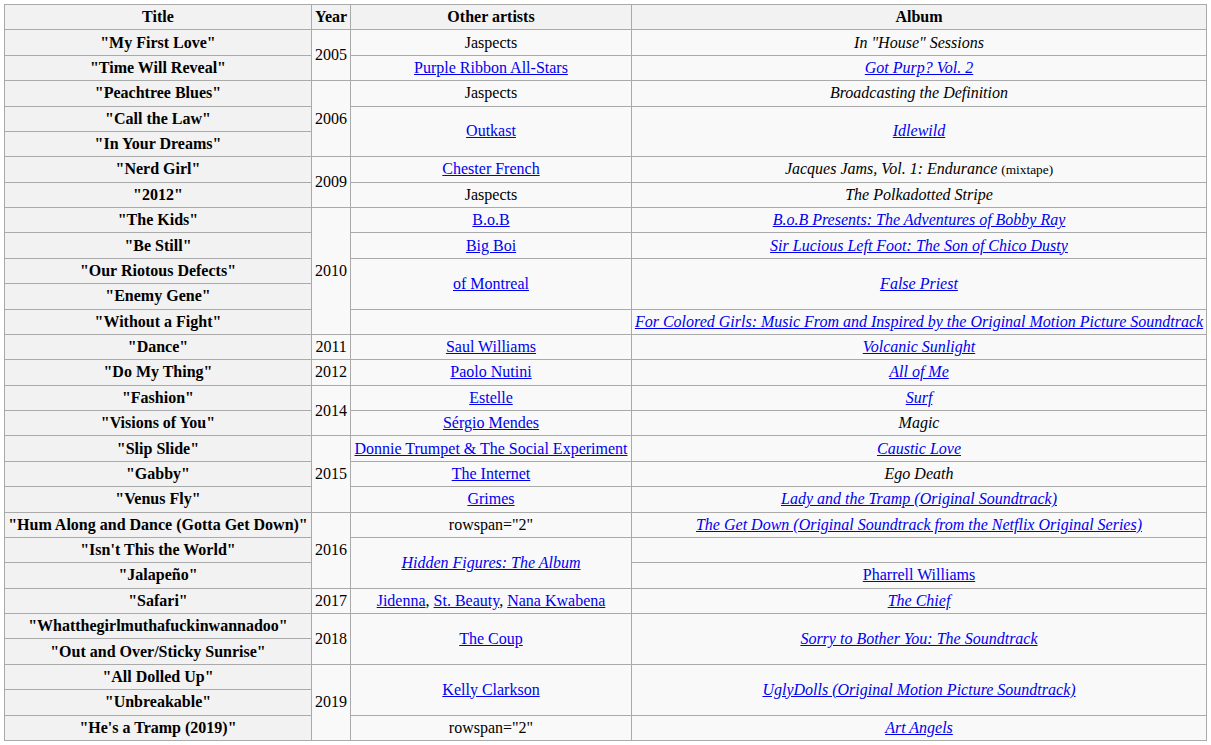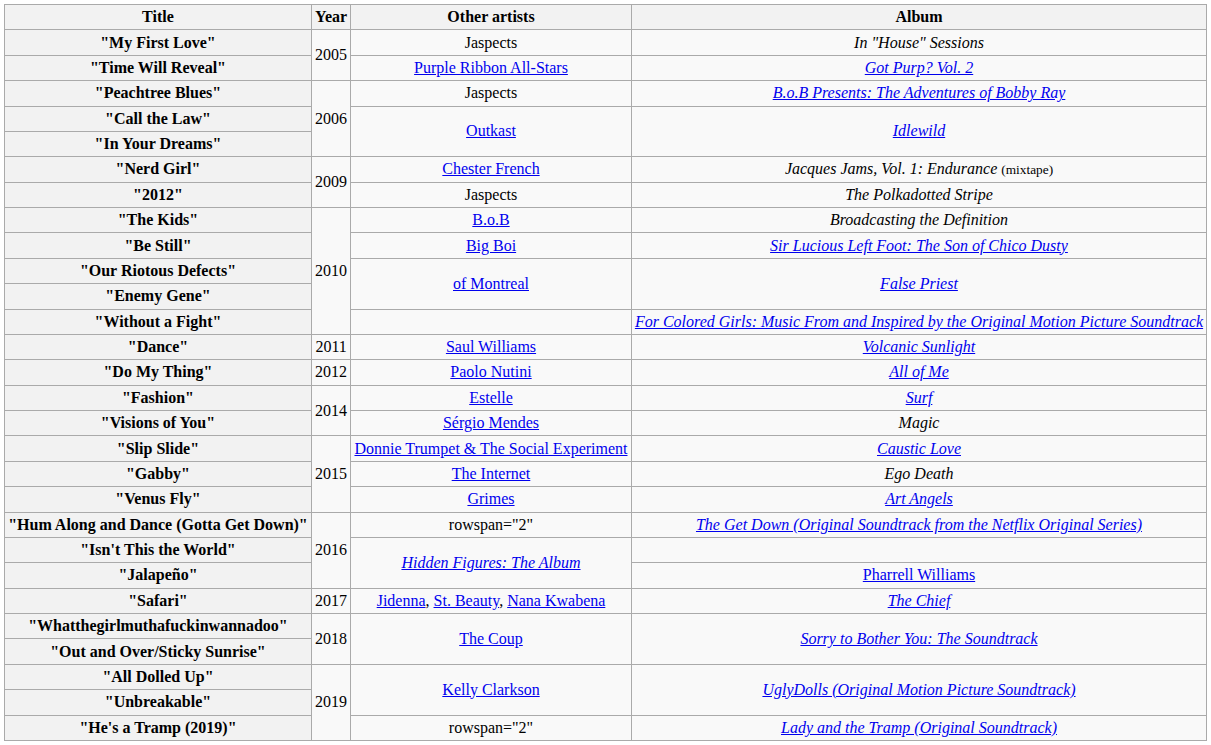(919, 93) Broadcasting the Definition -> (919, 93) B.o.B Presents: The Adventures of Bobby Ray
(919, 220) B.o.B Presents: The Adventures of Bobby Ray -> (919, 220) Broadcasting the Definition
(919, 499) Lady and the Tramp (Original Soundtrack) -> (919, 499) Art Angels
(919, 727) Art Angels -> (919, 727) Lady and the Tramp (Original Soundtrack)
